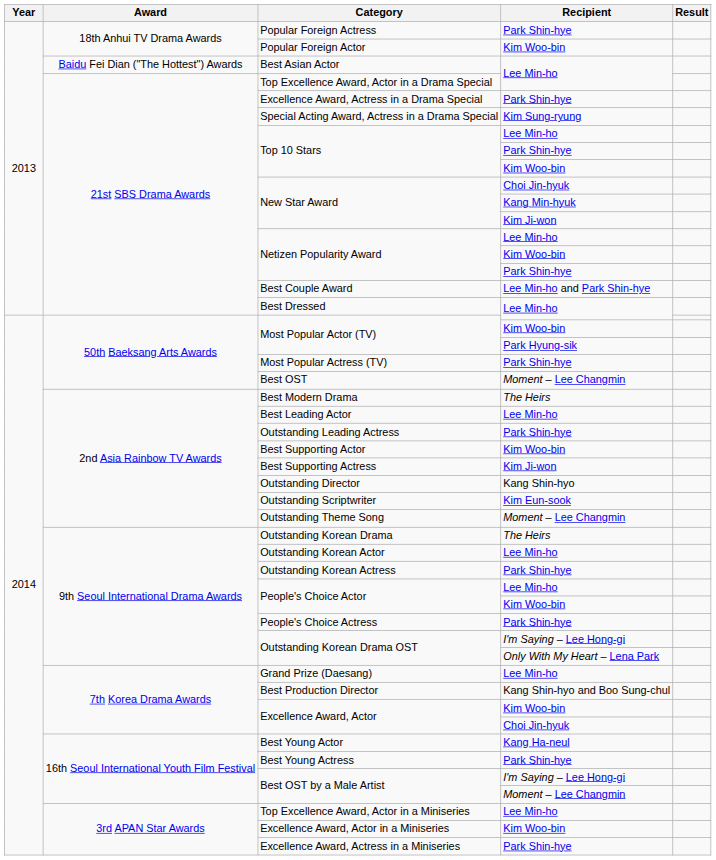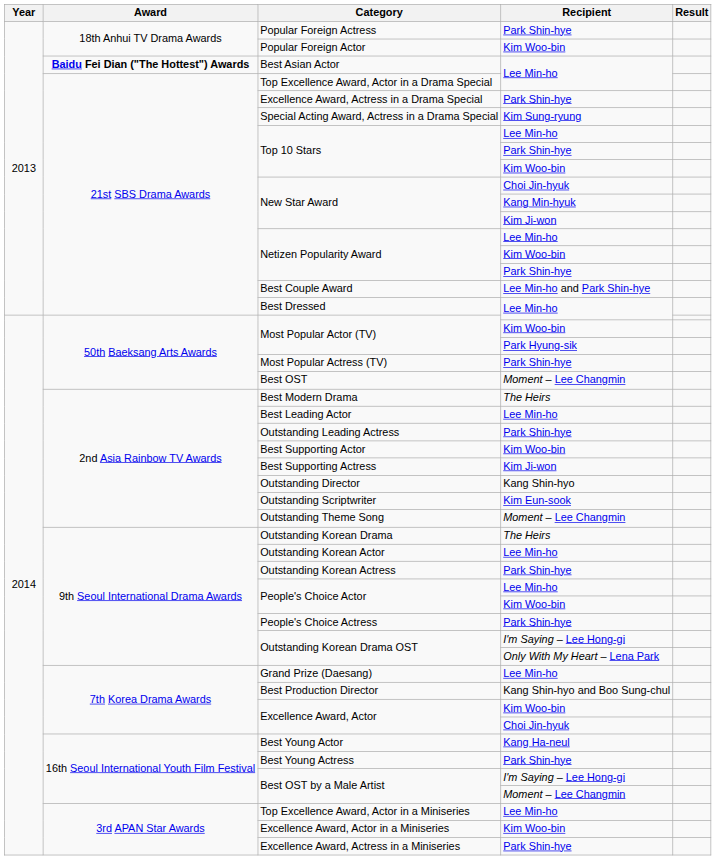(150, 64) normal -> (150, 64) bold
